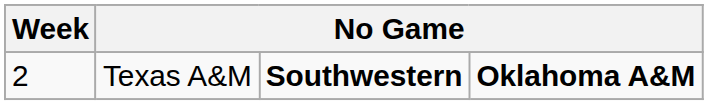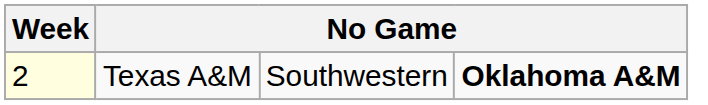(20, 76) no background -> (20, 76) lightyellow background
(364, 76) bold -> (357, 76) normal
